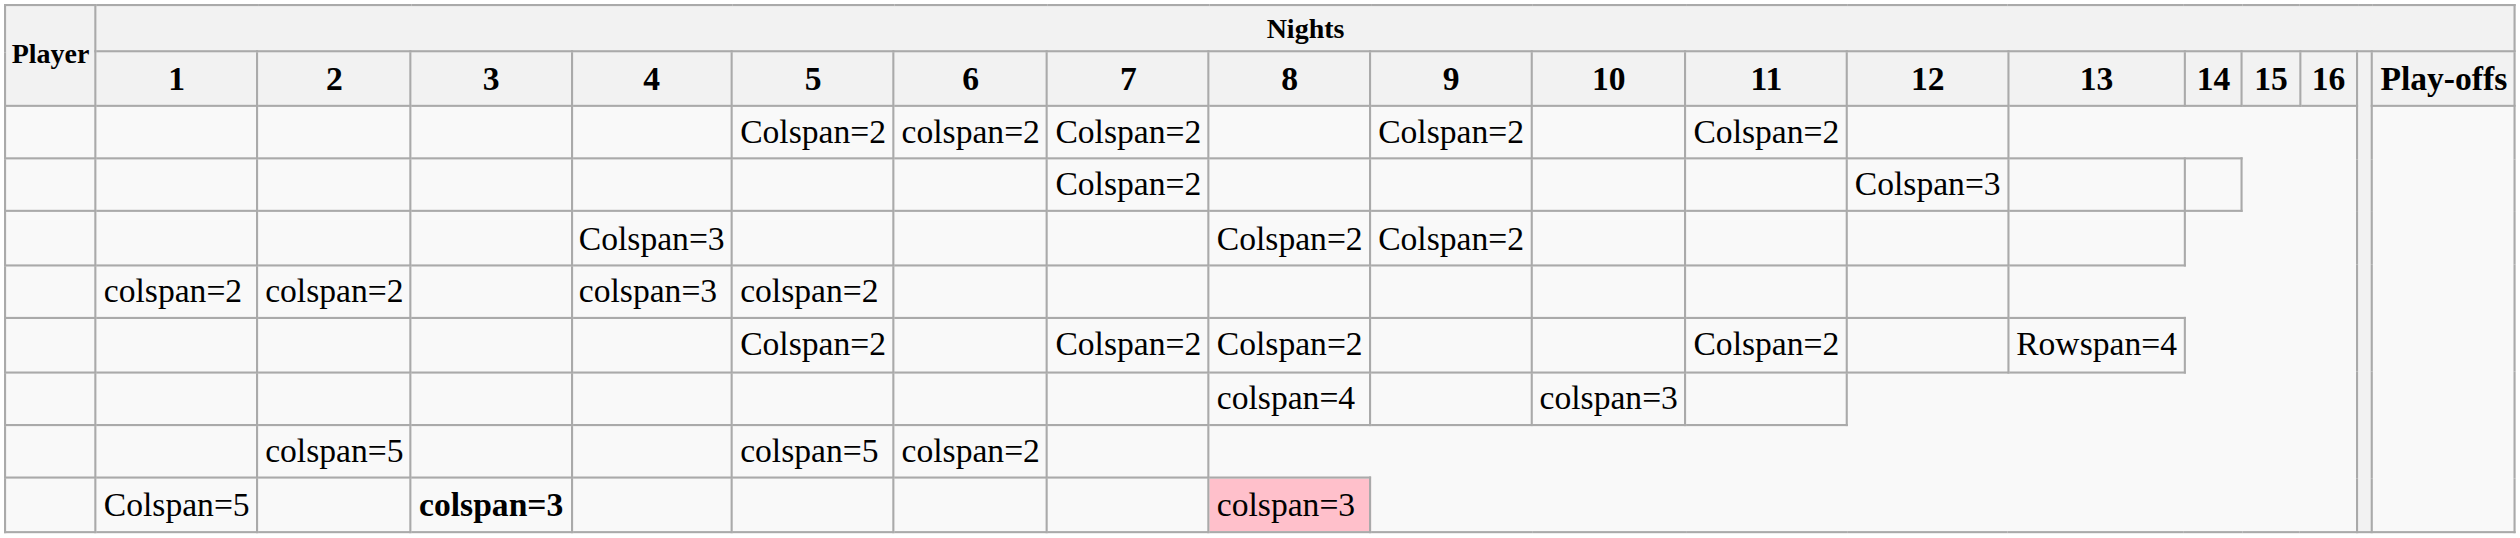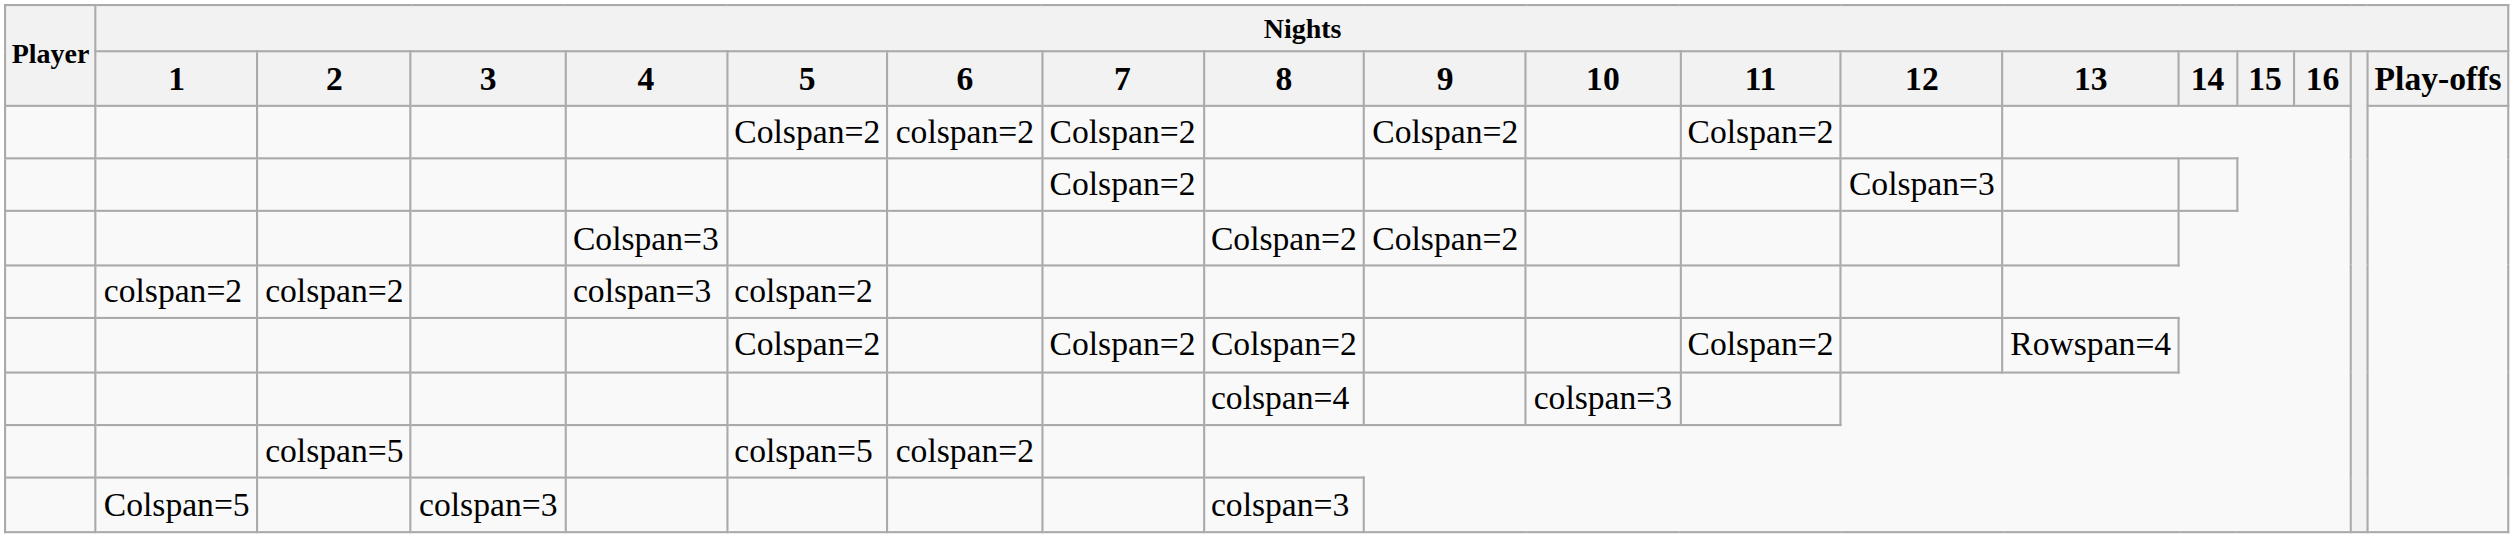(491, 504) bold -> (488, 504) normal
(1286, 504) pink background -> (1280, 504) no background
